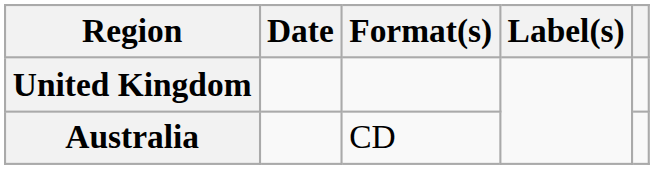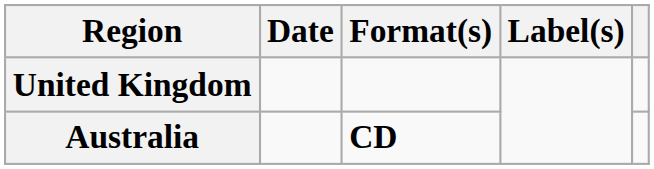(372, 137) normal -> (373, 137) bold
